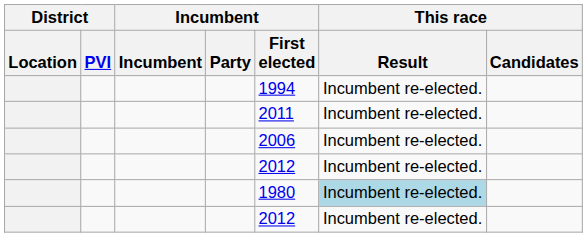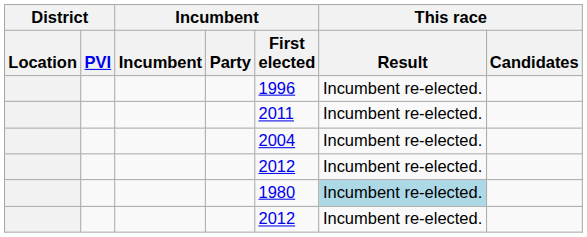(277, 88) 1994 -> (277, 88) 1996
(277, 140) 2006 -> (277, 140) 2004
